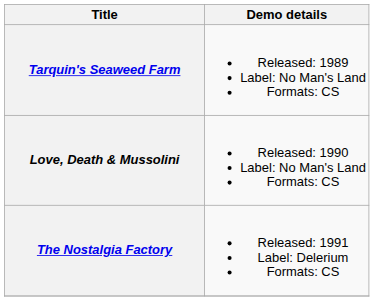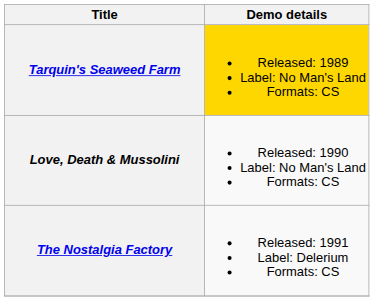(287, 77) no background -> (287, 77) gold background
